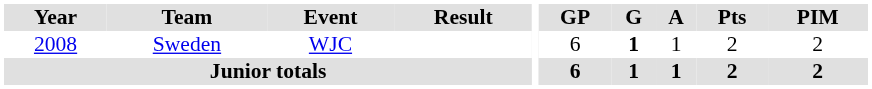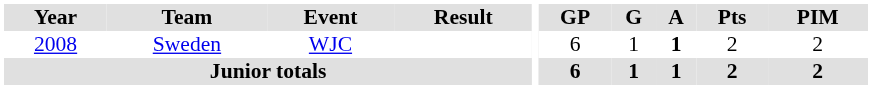(634, 44) bold -> (634, 44) normal
(676, 44) normal -> (676, 44) bold
